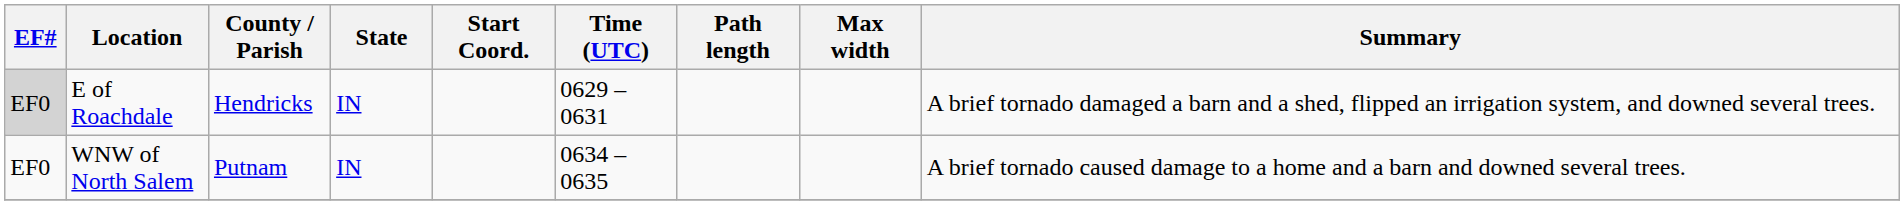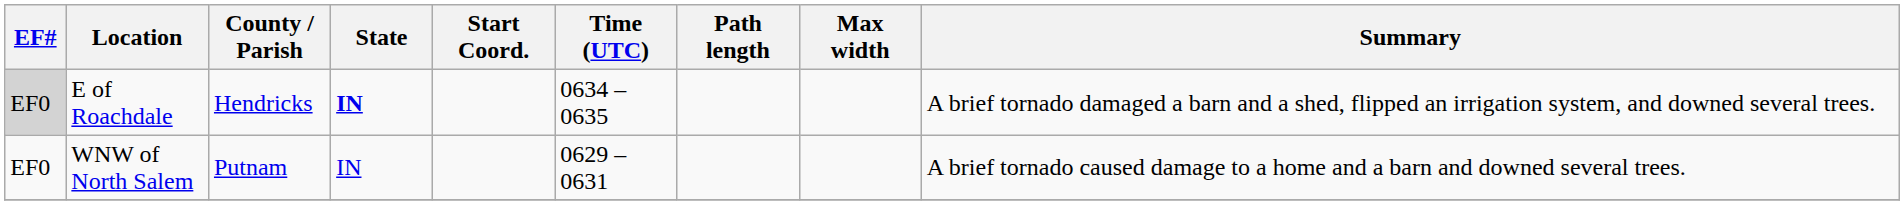(349, 102) normal -> (349, 102) bold
(593, 102) 0629 – 0631 -> (593, 102) 0634 – 0635
(593, 167) 0634 – 0635 -> (593, 167) 0629 – 0631
